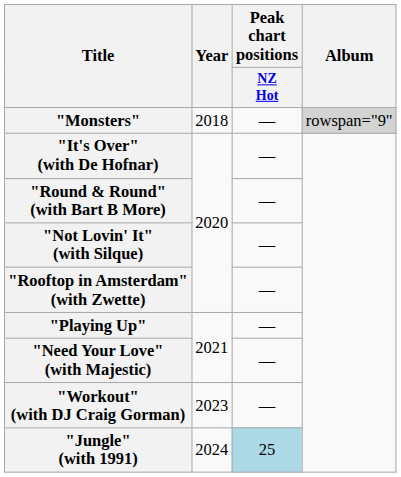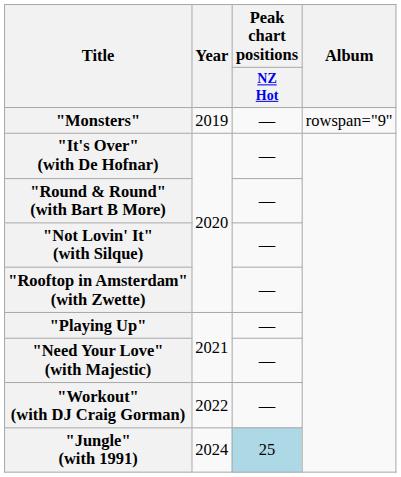(212, 120) 2018 -> (212, 120) 2019
(349, 120) lightgrey background -> (349, 120) no background
(212, 405) 2023 -> (212, 405) 2022
